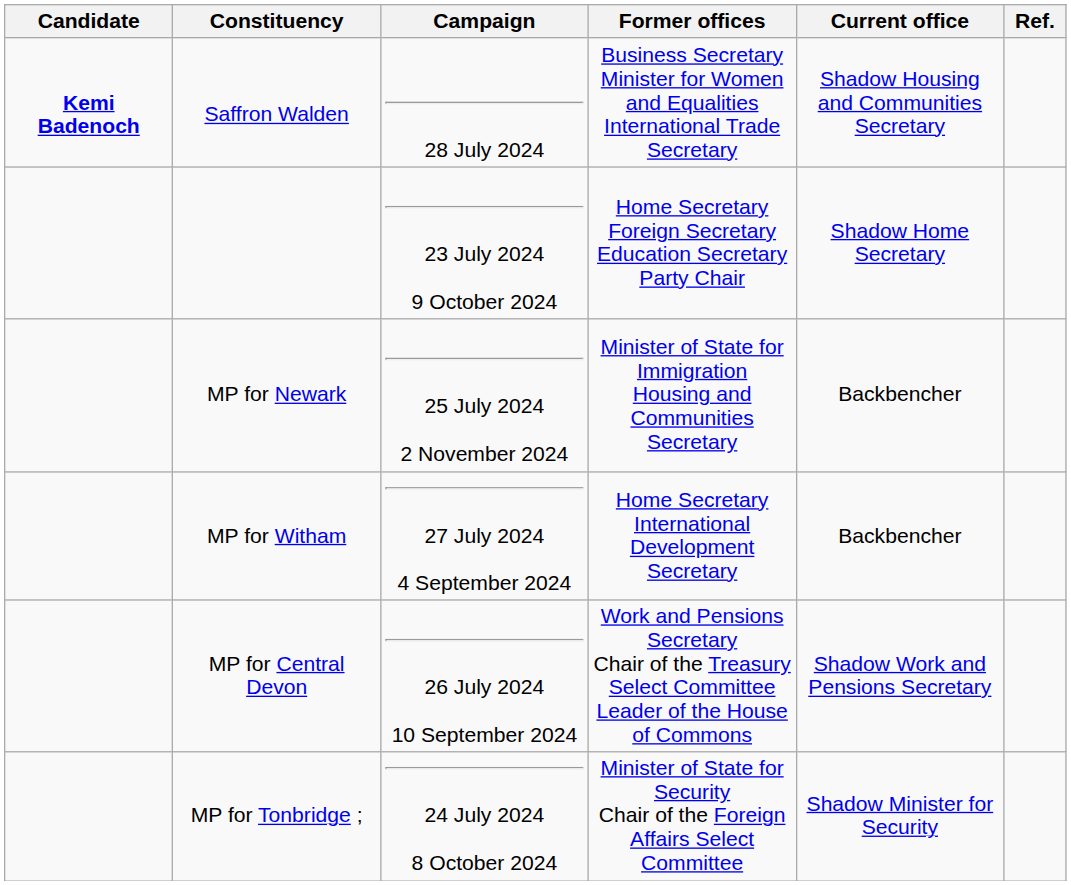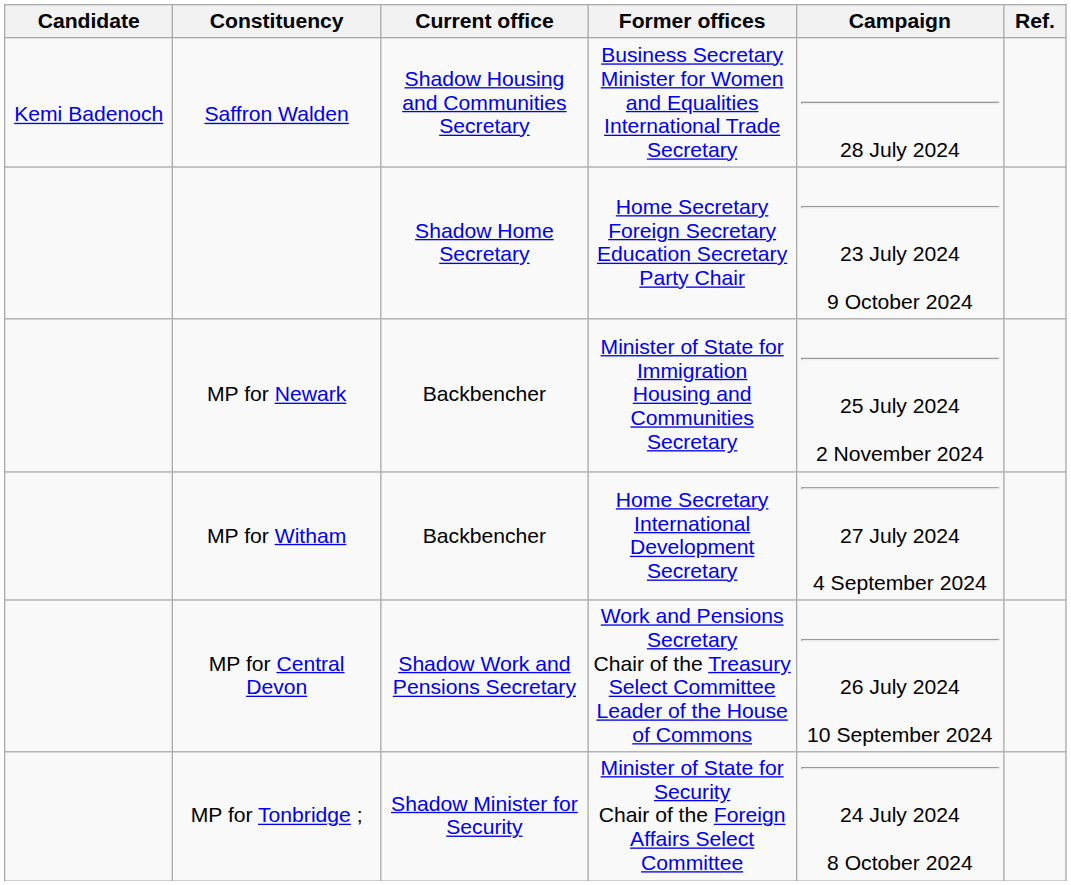columns swapped: (900, 21) <-> (484, 21)
(89, 114) bold -> (89, 114) normal
